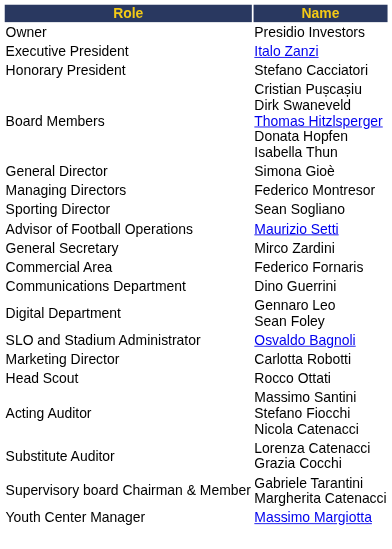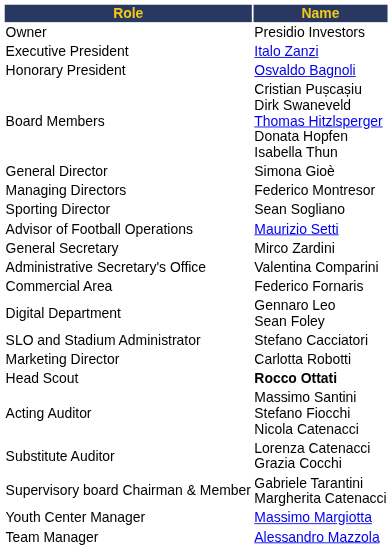(311, 70) Stefano Cacciatori -> (305, 70) Osvaldo Bagnoli
+ row: (106, 267)
- row: (96, 286)
(305, 340) Osvaldo Bagnoli -> (311, 340) Stefano Cacciatori
(293, 378) normal -> (296, 378) bold
+ row: (52, 537)
